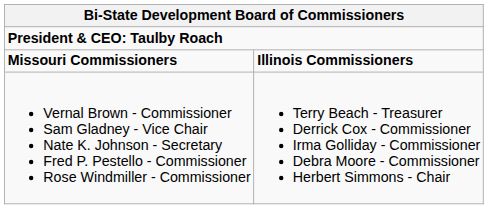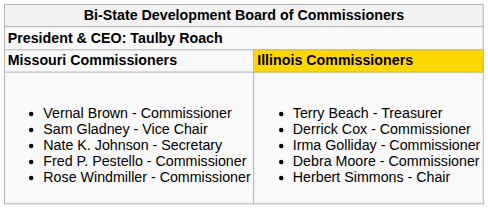(335, 60) no background -> (335, 60) gold background
